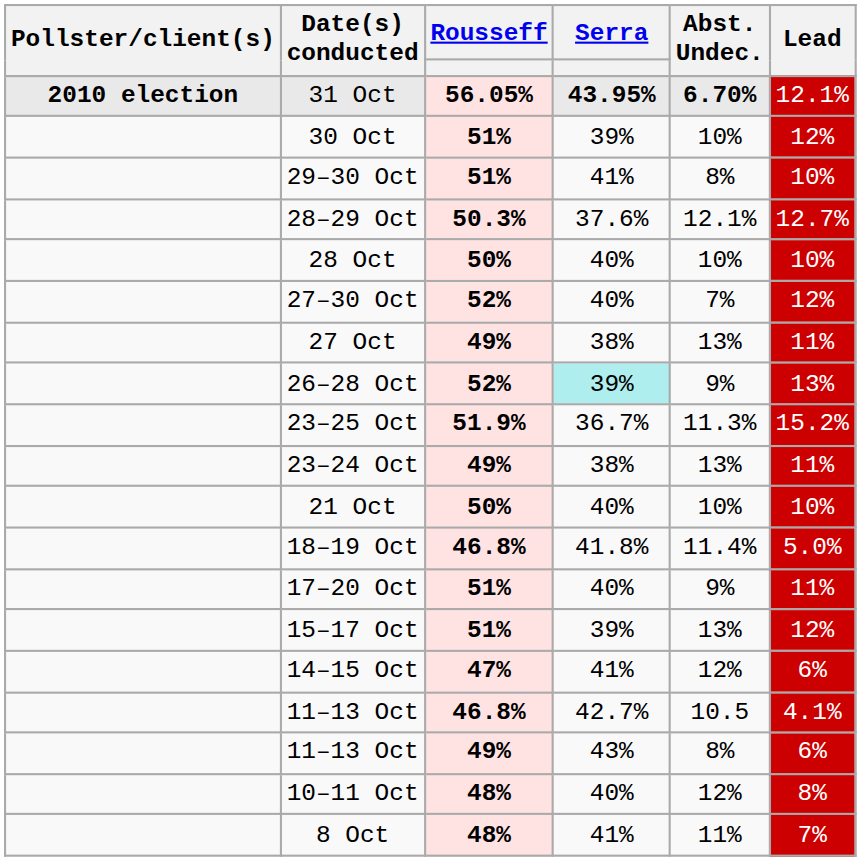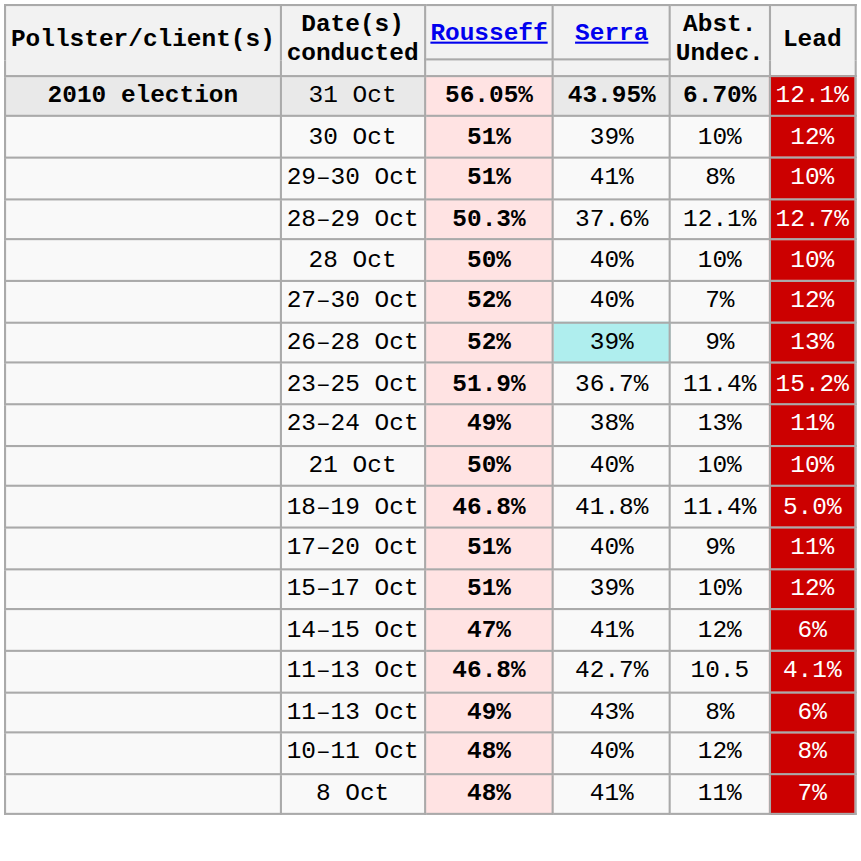- row: (353, 342)
(720, 424) 11.3% -> (720, 383) 11.4%
(720, 630) 13% -> (720, 589) 10%
